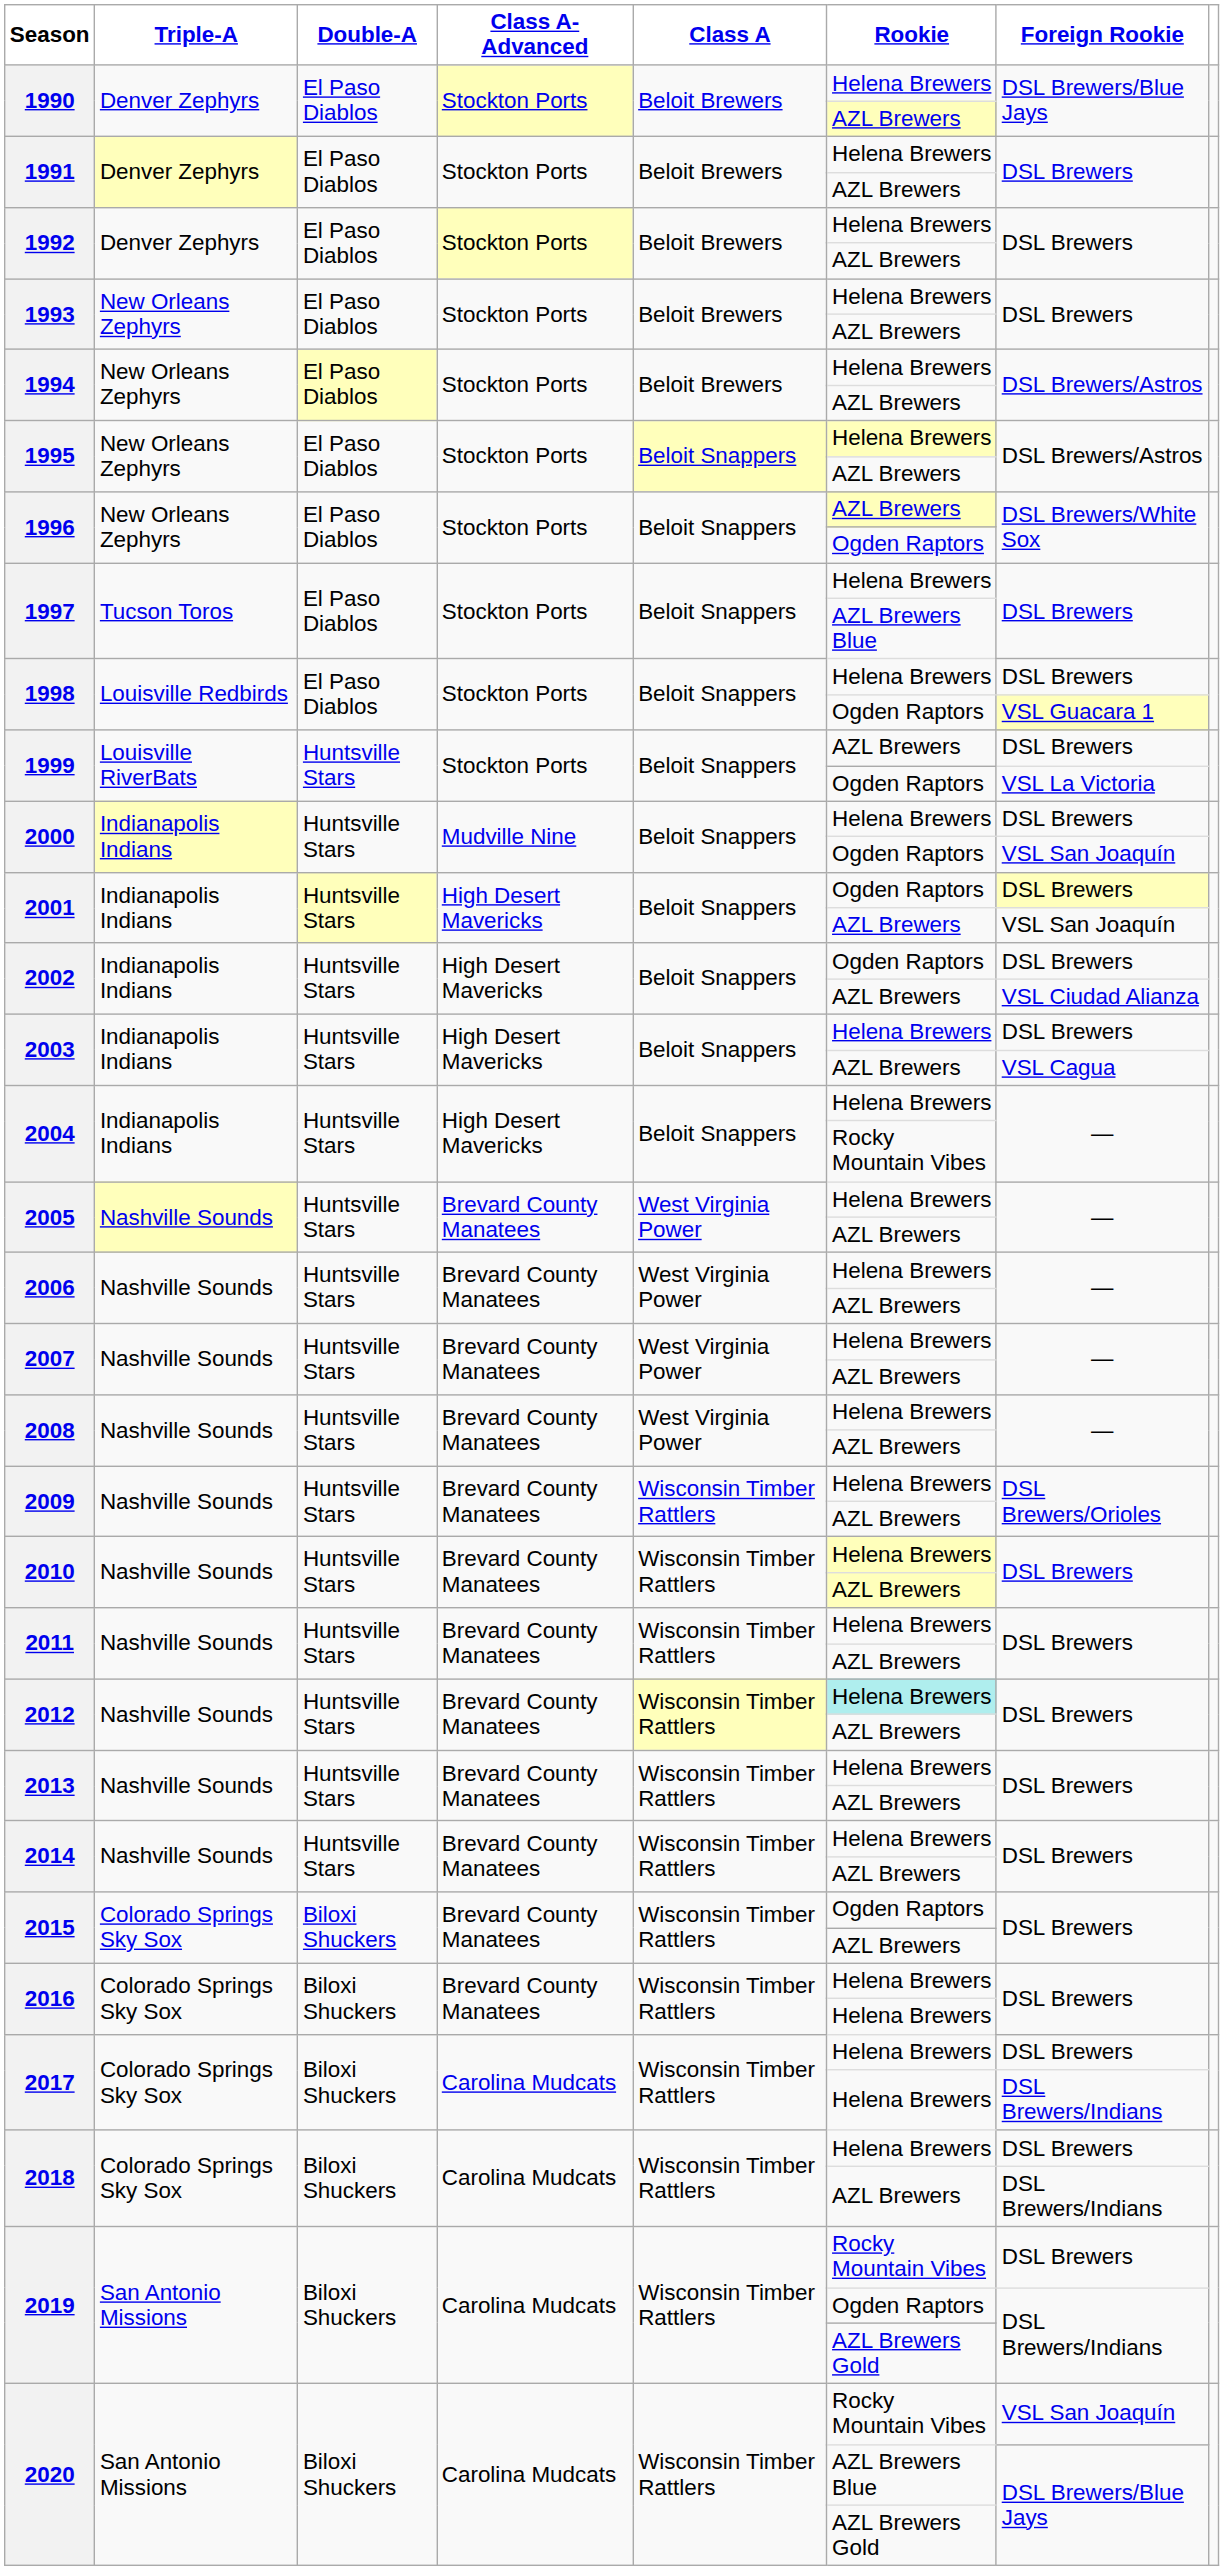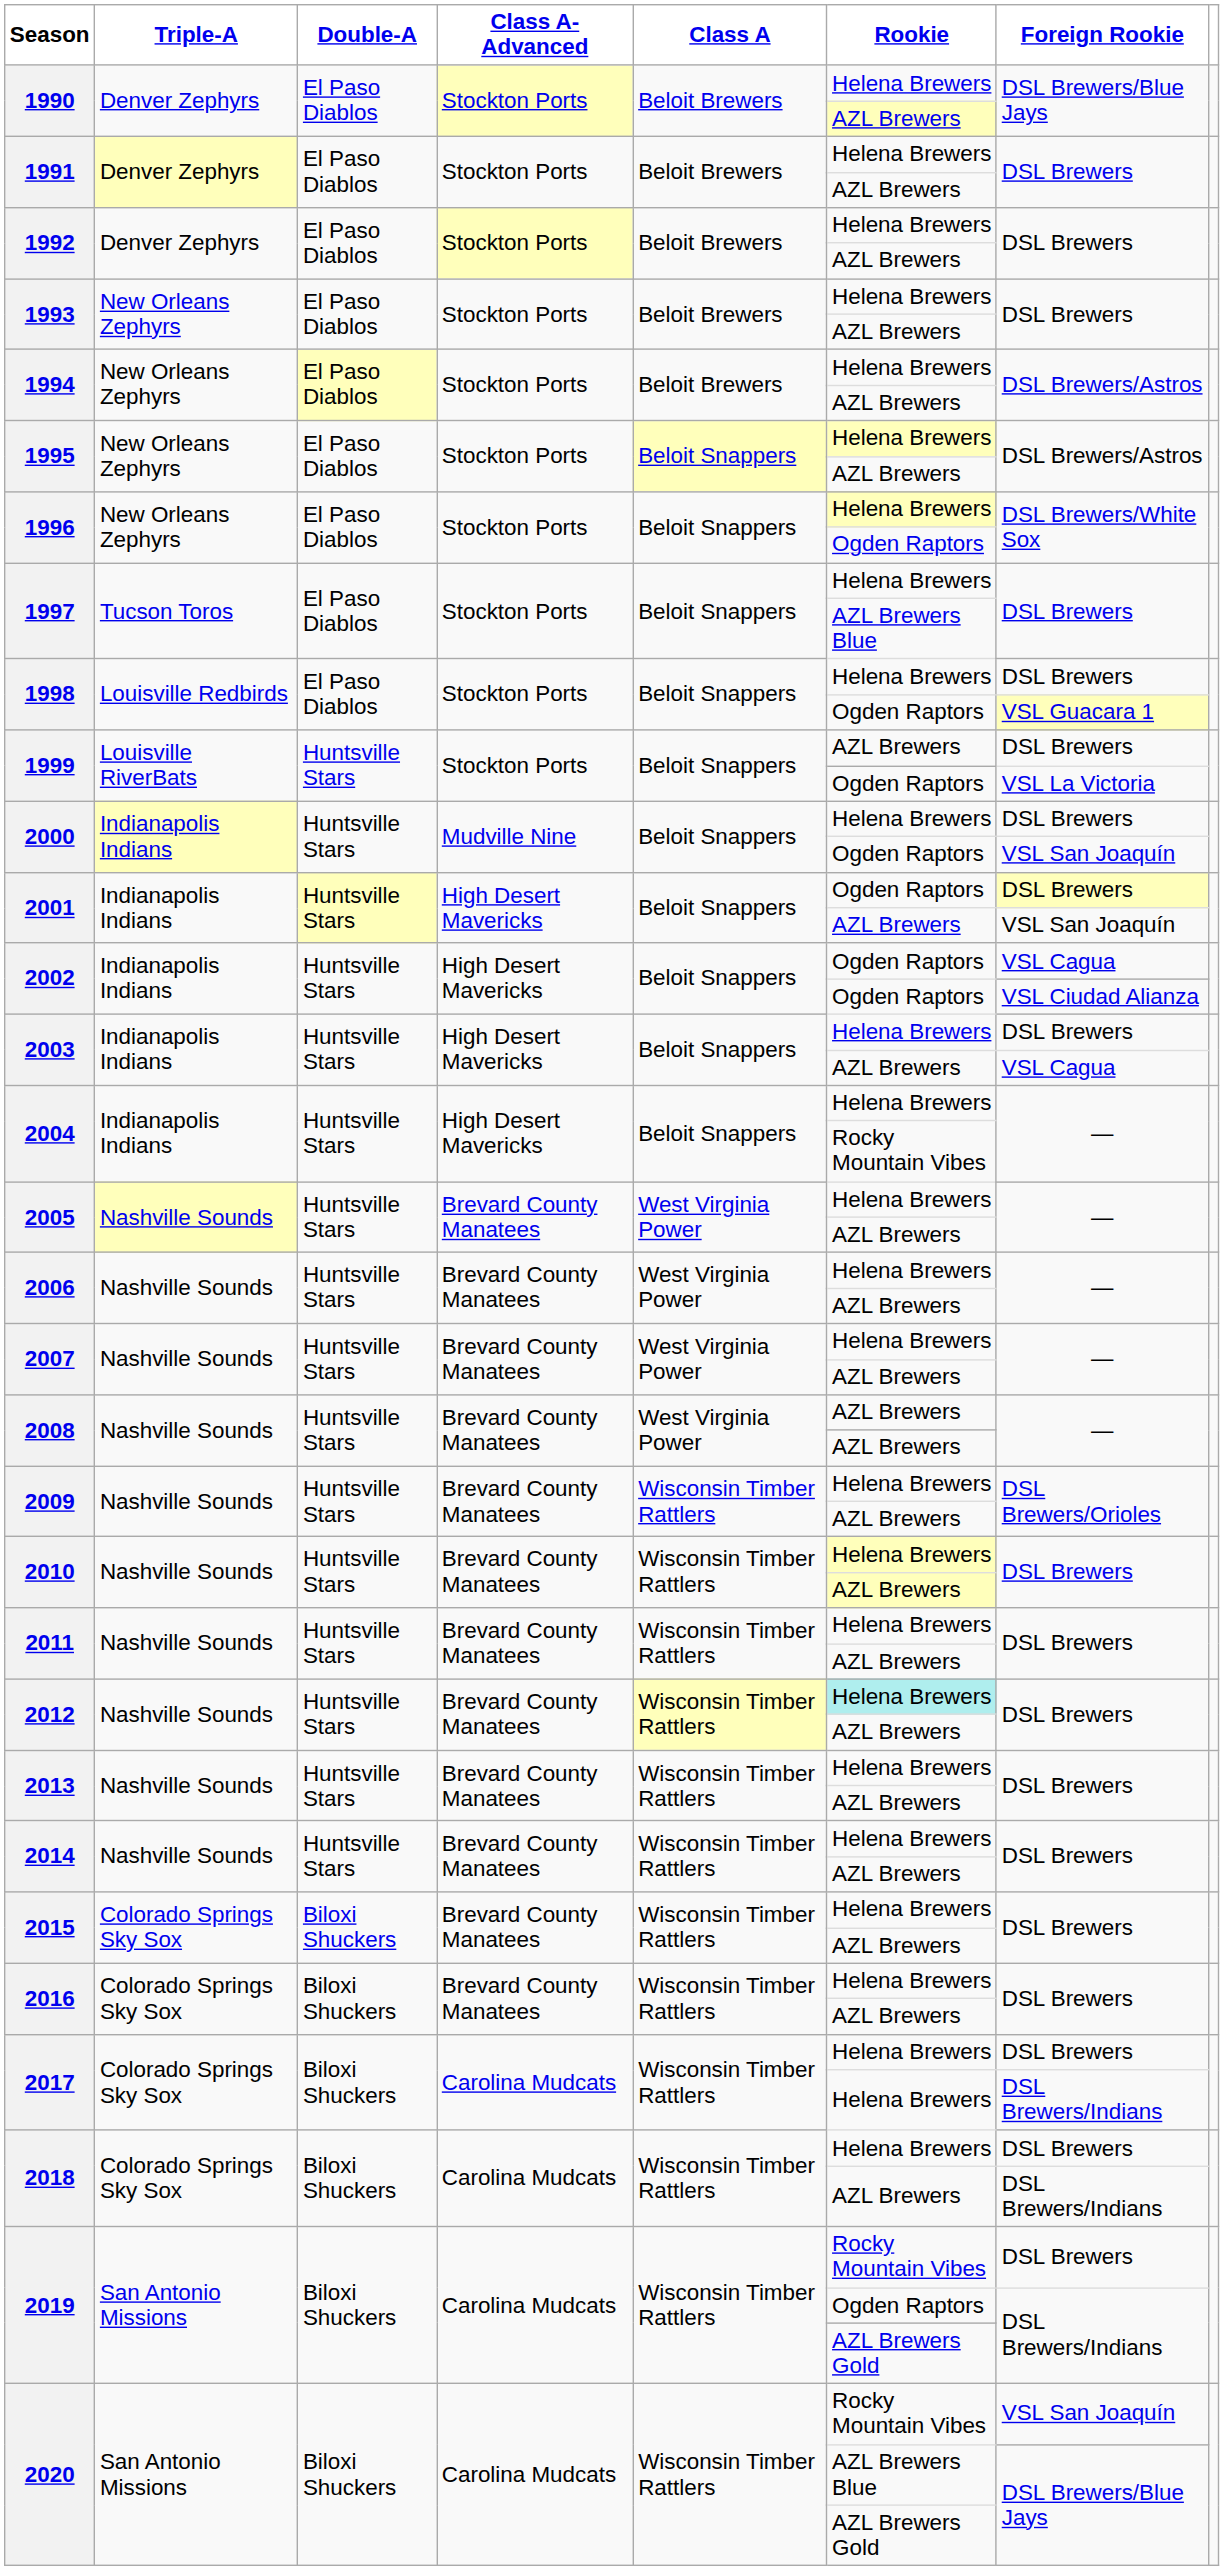(896, 509) AZL Brewers -> (912, 509) Helena Brewers
(1067, 960) DSL Brewers -> (1059, 960) VSL Cagua
(896, 996) AZL Brewers -> (908, 996) Ogden Raptors
(912, 1412) Helena Brewers -> (896, 1412) AZL Brewers
(908, 1909) Ogden Raptors -> (912, 1909) Helena Brewers
(912, 2016) Helena Brewers -> (896, 2016) AZL Brewers
